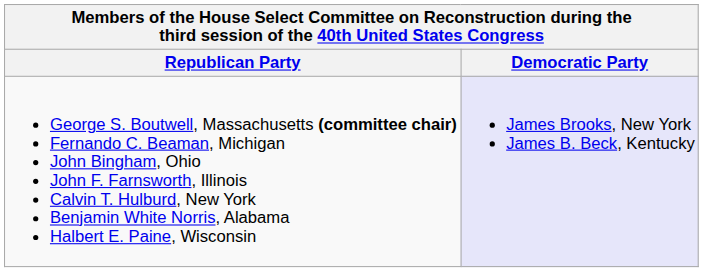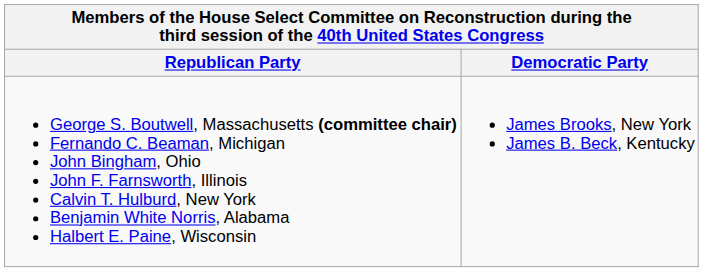(580, 134) lavender background -> (580, 134) no background
